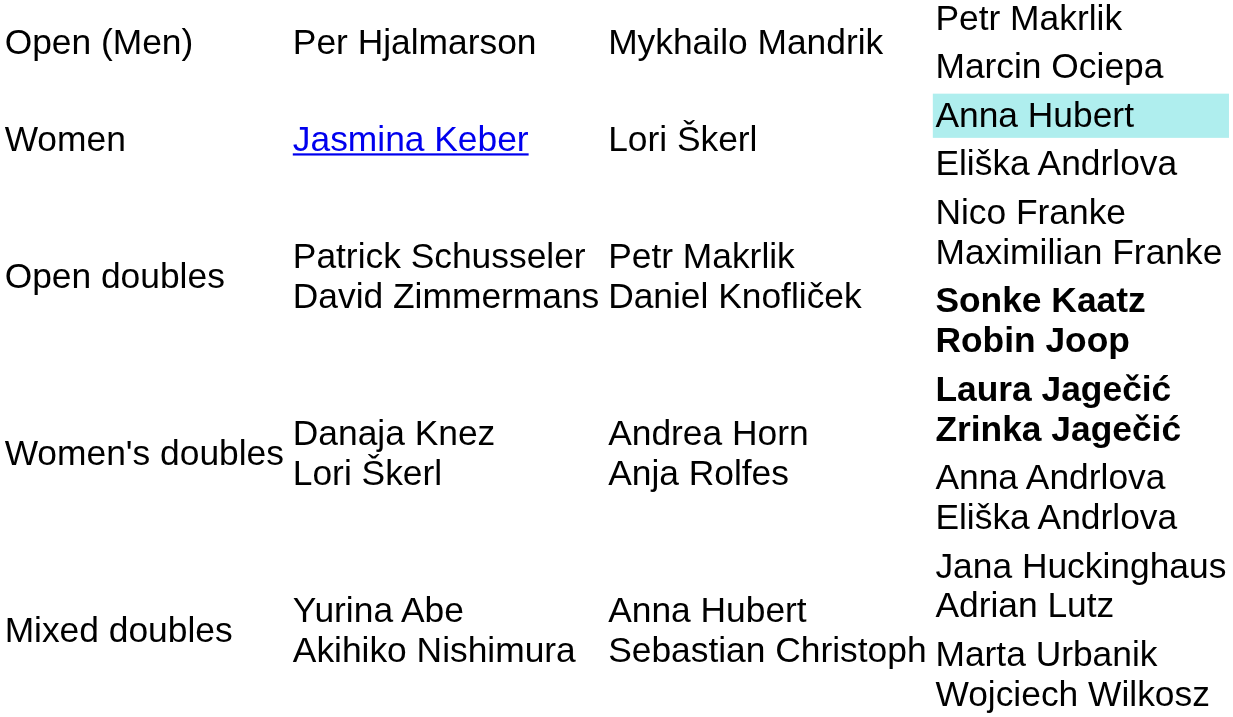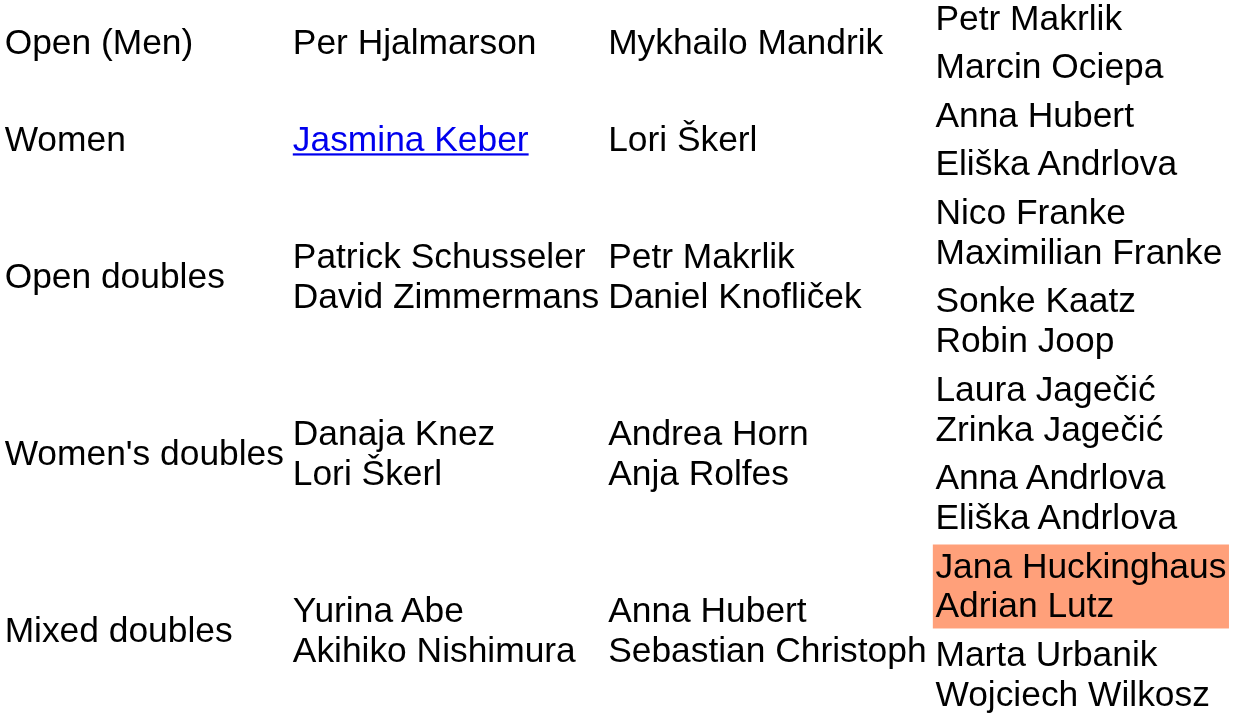(1035, 115) paleturquoise background -> (1035, 115) no background
(1041, 320) bold -> (1036, 320) normal
(1058, 409) bold -> (1049, 409) normal
(1081, 585) no background -> (1081, 585) lightsalmon background
